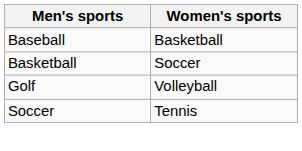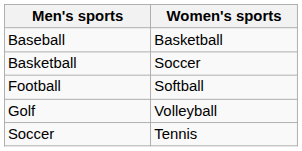+ row: (34, 87)
